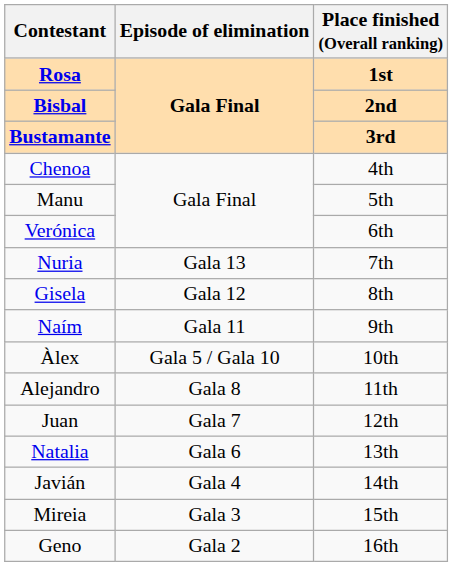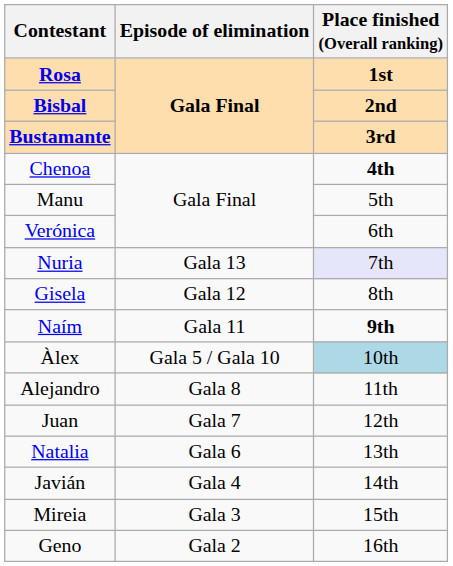(381, 168) normal -> (381, 168) bold
(381, 262) no background -> (381, 262) lavender background
(381, 325) normal -> (381, 325) bold
(381, 357) no background -> (381, 357) lightblue background
